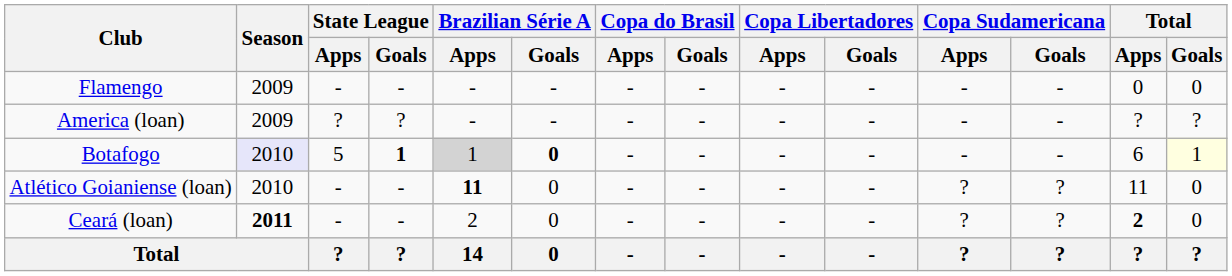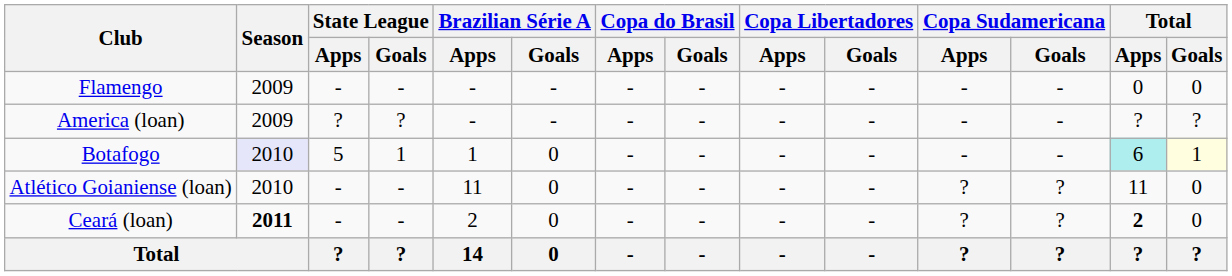(401, 154) bold -> (401, 154) normal
(472, 154) lightgrey background -> (472, 154) no background
(554, 154) bold -> (554, 154) normal
(1138, 154) no background -> (1138, 154) paleturquoise background
(472, 187) bold -> (472, 187) normal
